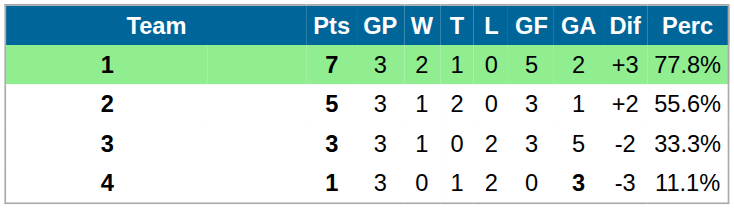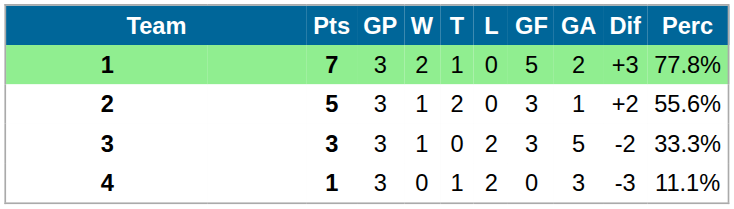(579, 183) bold -> (579, 183) normal
